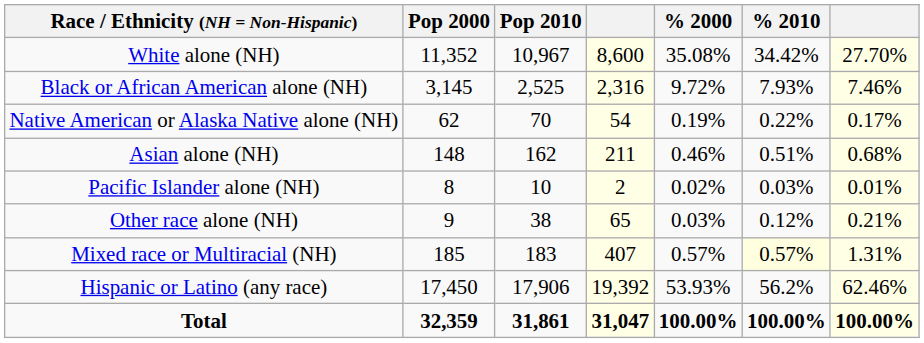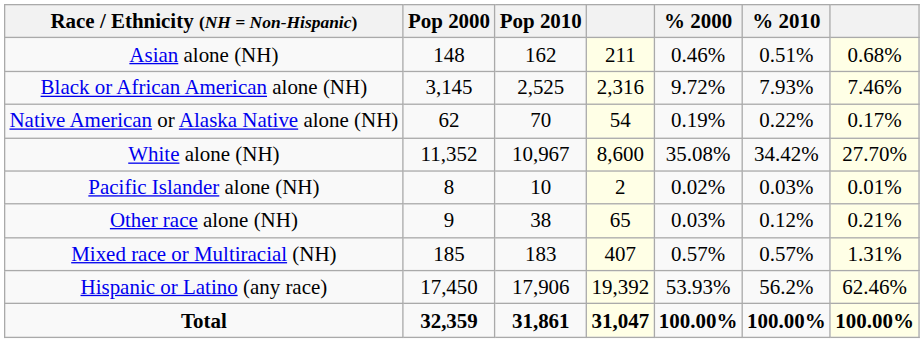rows swapped: (204, 54) <-> (204, 154)
(786, 253) lightyellow background -> (786, 253) no background
